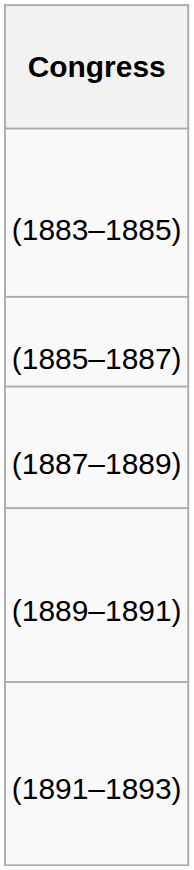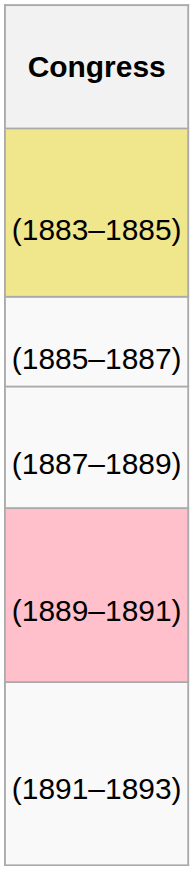(97, 229) no background -> (97, 229) khaki background
(97, 611) no background -> (97, 611) pink background
